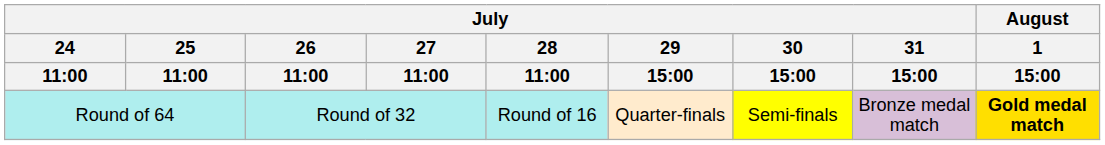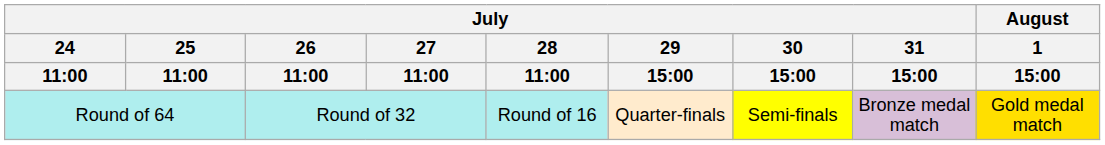(1037, 115) bold -> (1037, 115) normal
